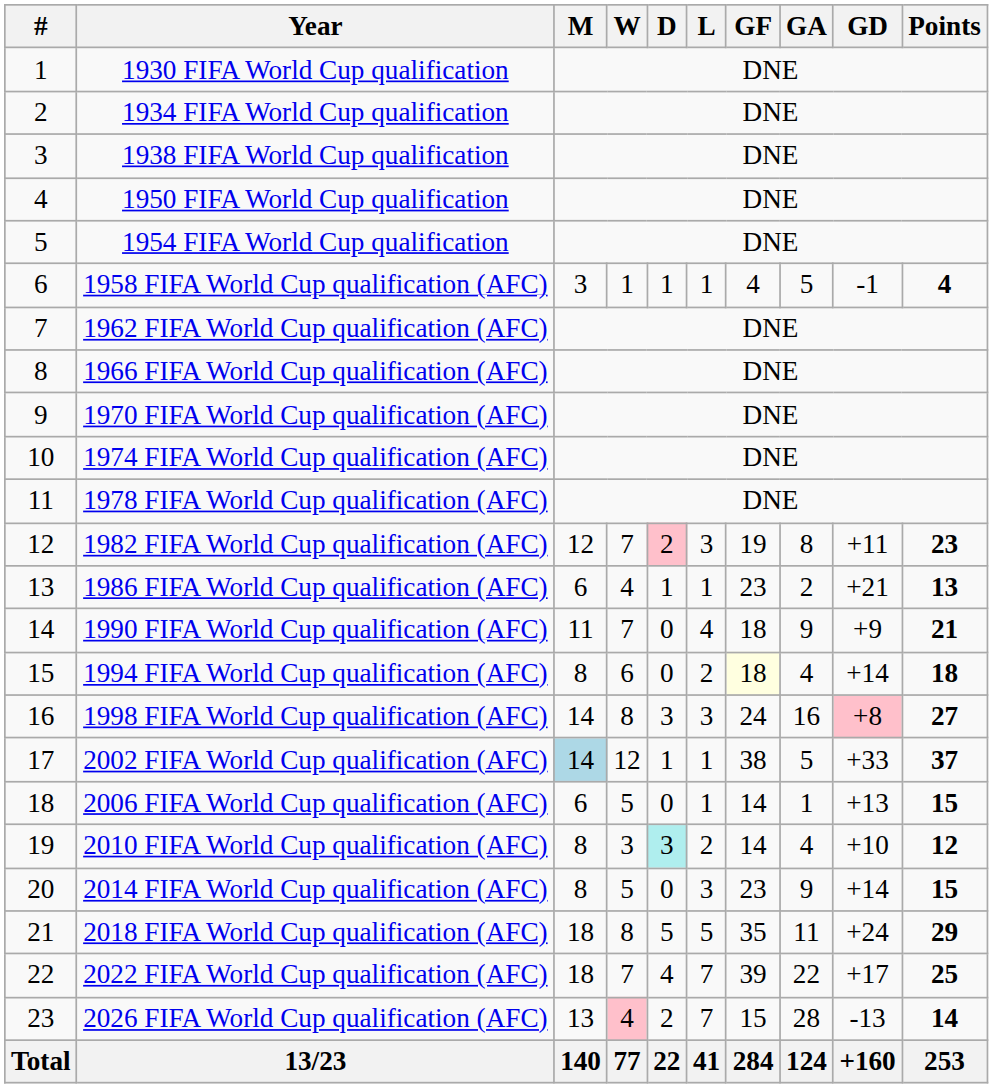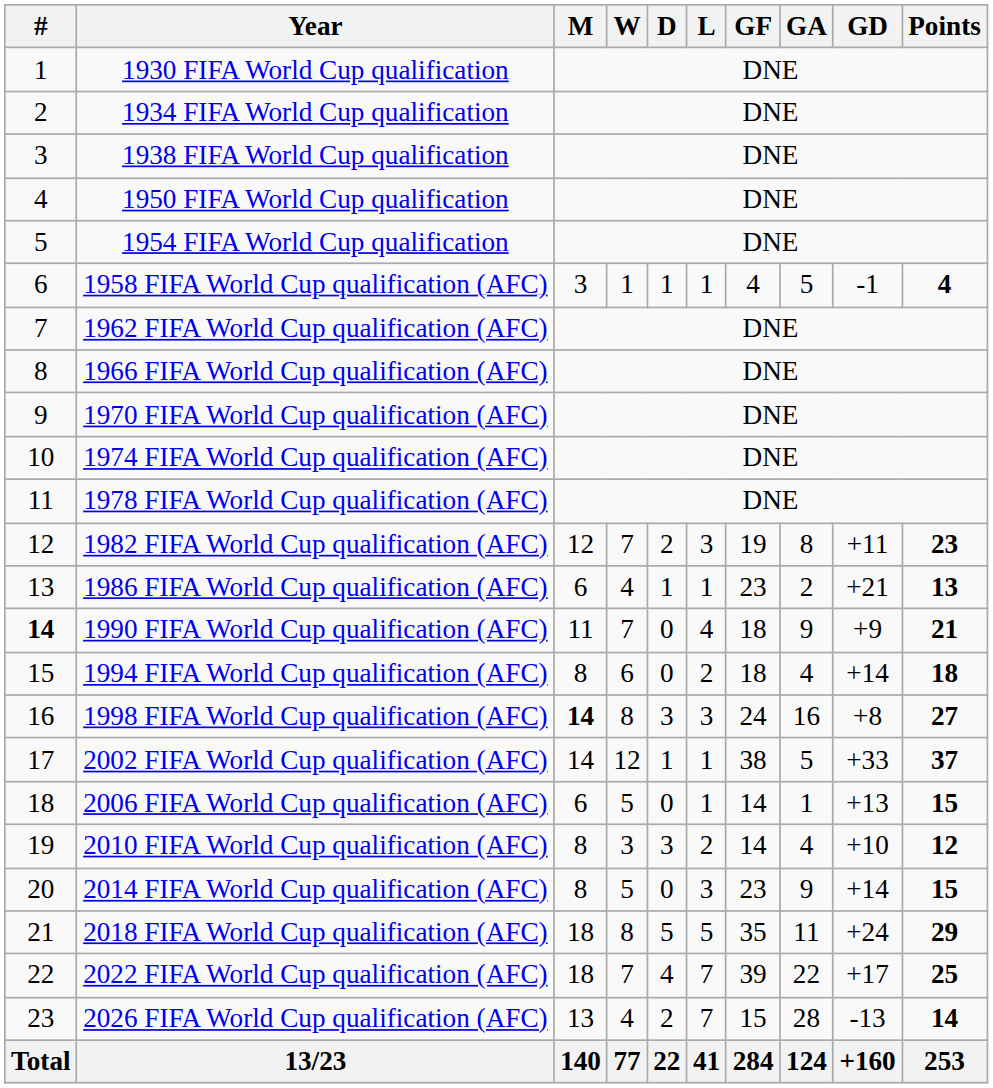(667, 543) pink background -> (667, 543) no background
(41, 629) normal -> (41, 629) bold
(753, 673) lightyellow background -> (753, 673) no background
(581, 716) normal -> (581, 716) bold
(868, 716) pink background -> (868, 716) no background
(581, 759) lightblue background -> (581, 759) no background
(667, 845) paleturquoise background -> (667, 845) no background
(627, 1018) pink background -> (627, 1018) no background
